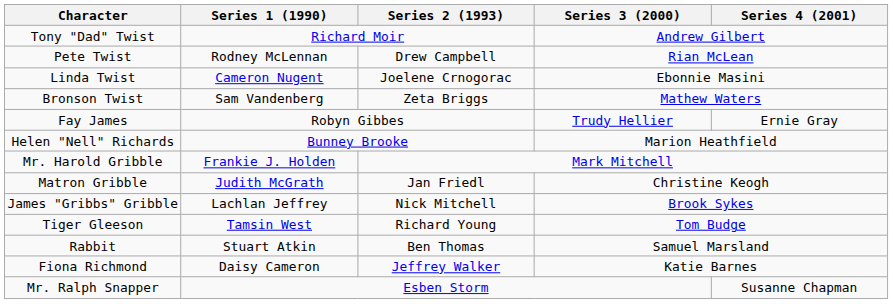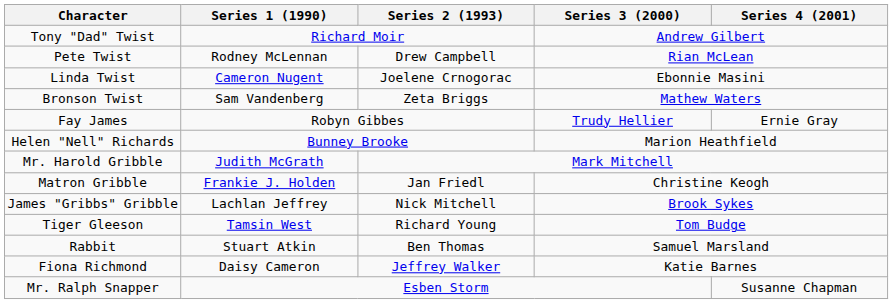(269, 162) Frankie J. Holden -> (269, 162) Judith McGrath
(269, 183) Judith McGrath -> (269, 183) Frankie J. Holden
